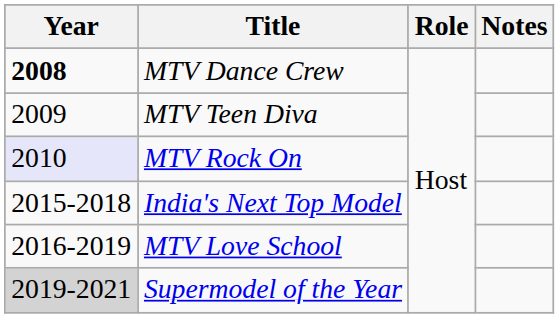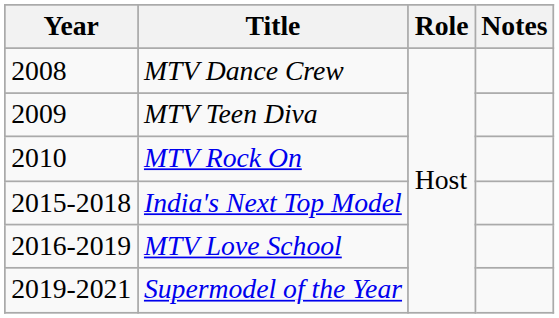(39, 70) bold -> (39, 70) normal
(39, 158) lavender background -> (39, 158) no background
(71, 289) lightgrey background -> (71, 289) no background
